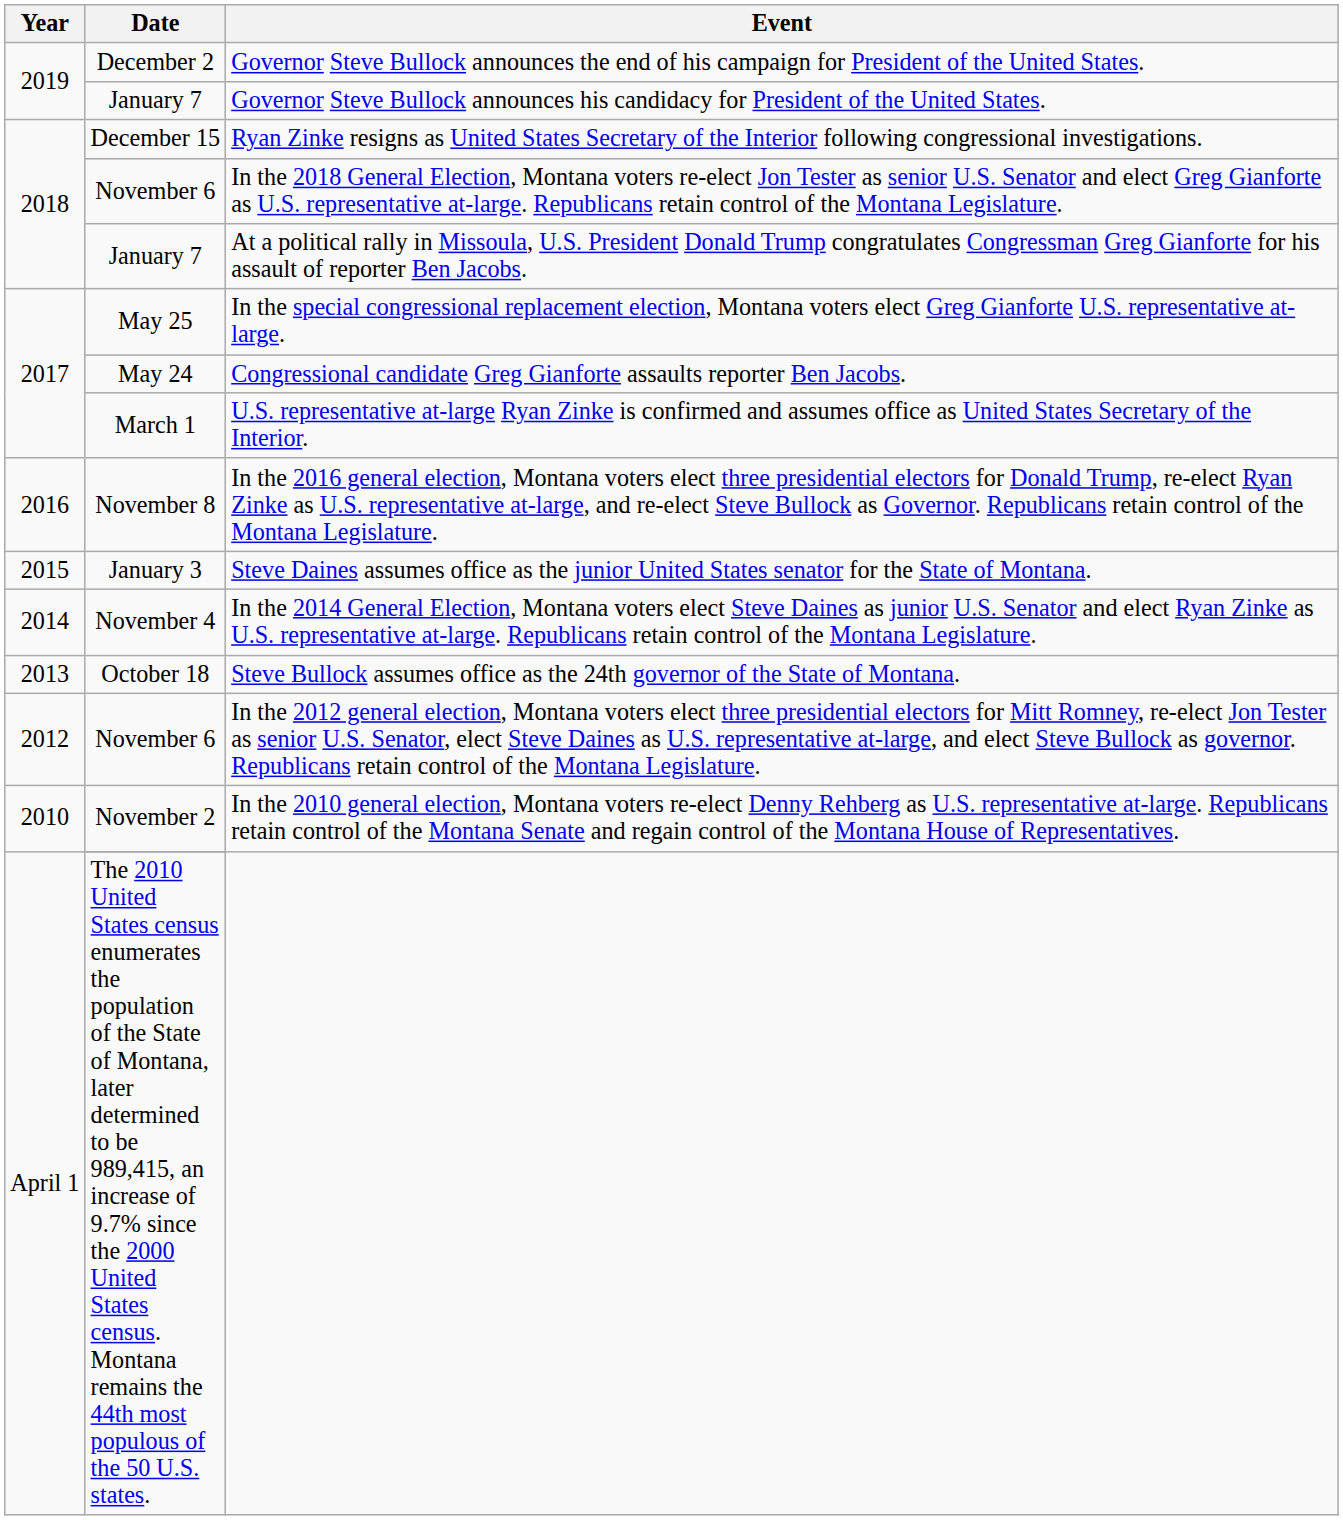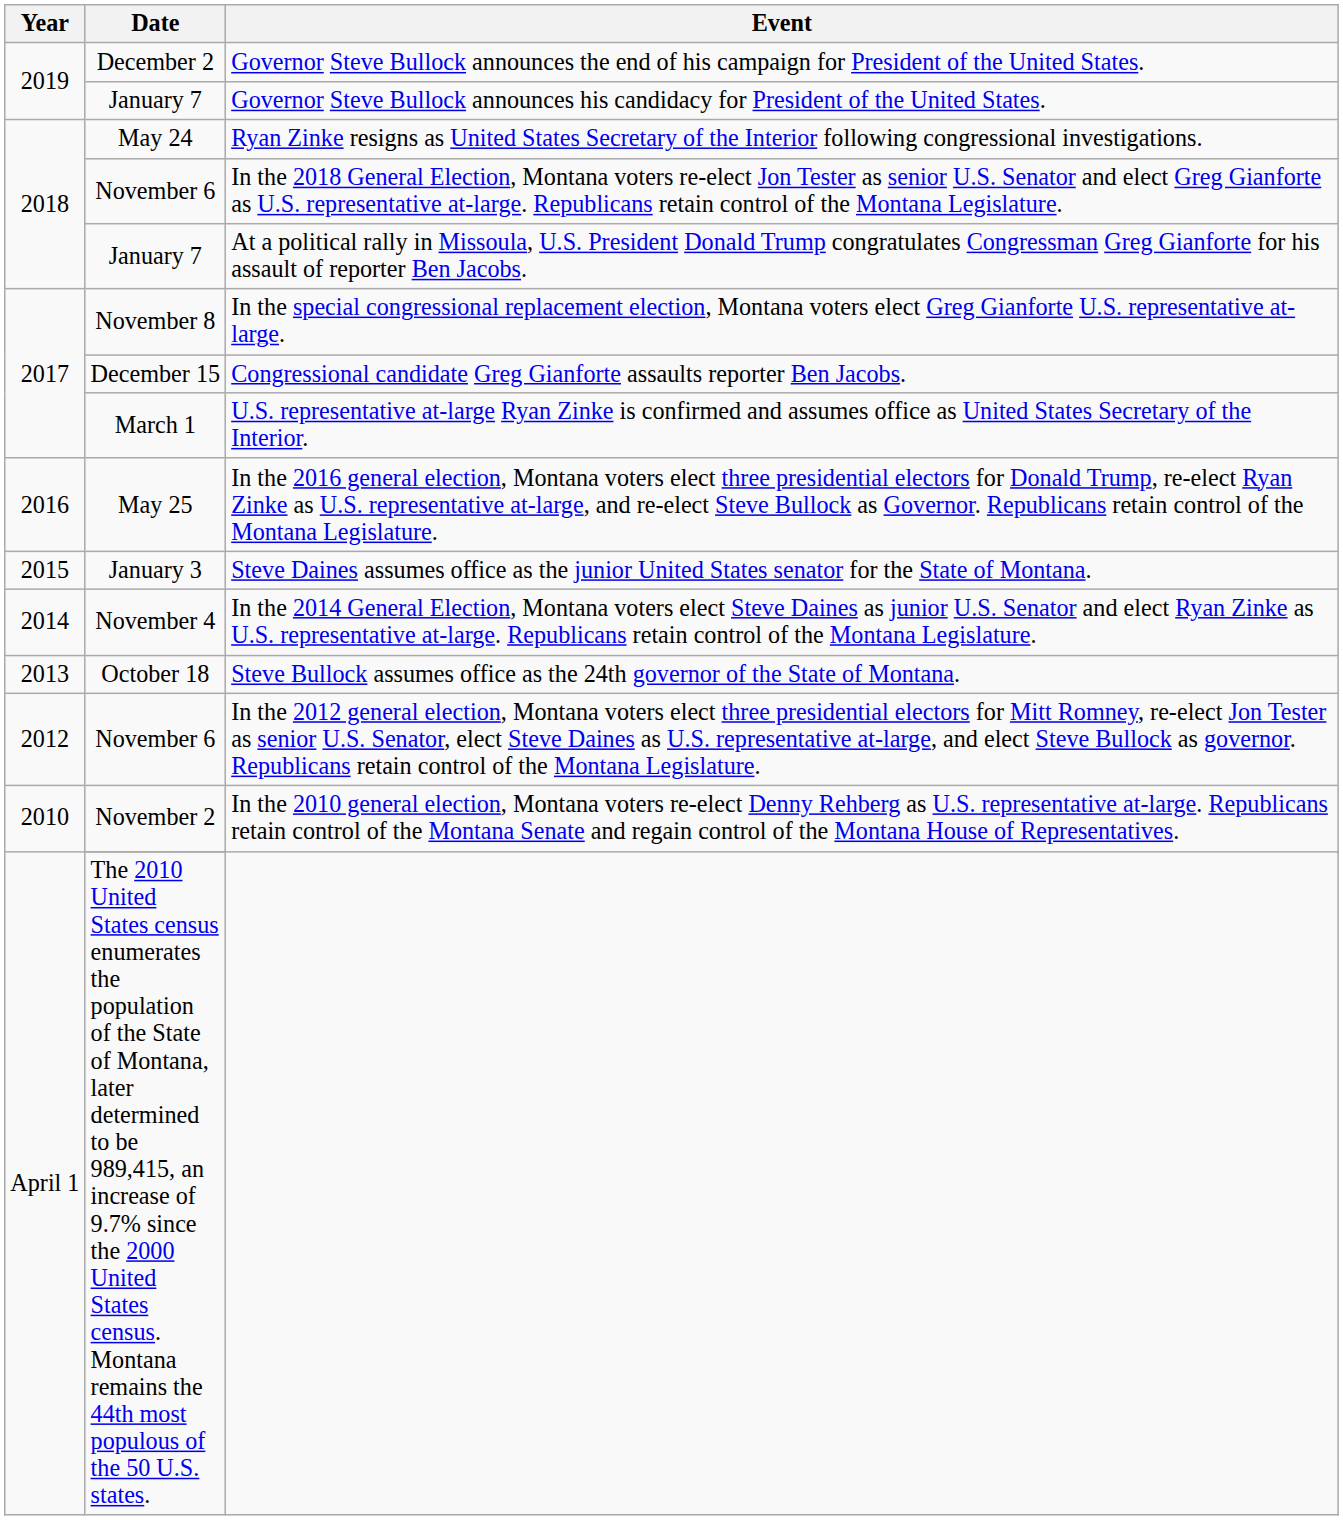(155, 138) December 15 -> (155, 138) May 24
(155, 321) May 25 -> (155, 321) November 8
(155, 373) May 24 -> (155, 373) December 15
(155, 504) November 8 -> (155, 504) May 25
